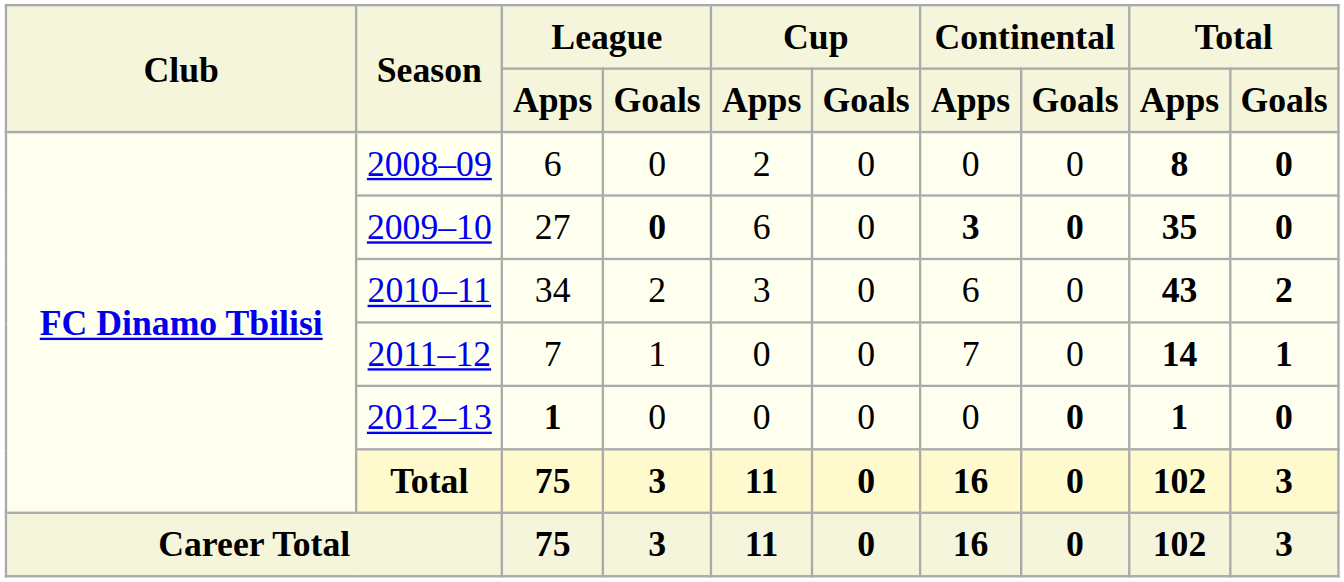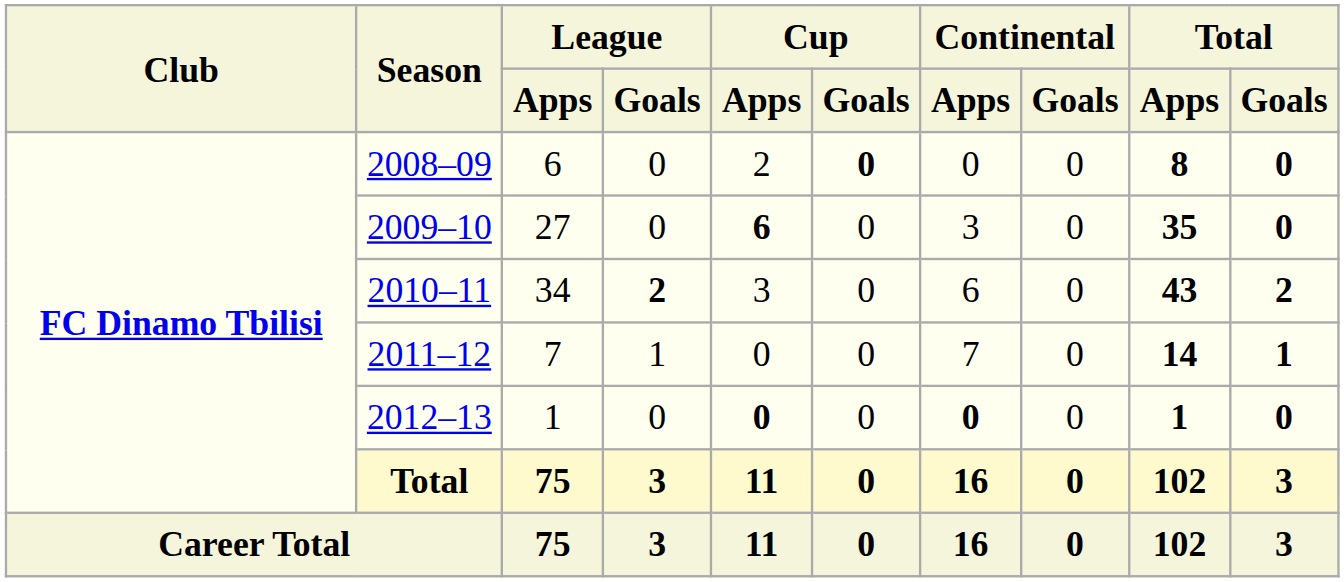(866, 163) normal -> (866, 163) bold
(657, 226) bold -> (657, 226) normal
(762, 226) normal -> (762, 226) bold
(971, 226) bold -> (971, 226) normal
(1075, 226) bold -> (1075, 226) normal
(657, 290) normal -> (657, 290) bold
(553, 416) bold -> (553, 416) normal
(762, 416) normal -> (762, 416) bold
(971, 416) normal -> (971, 416) bold
(1075, 416) bold -> (1075, 416) normal
